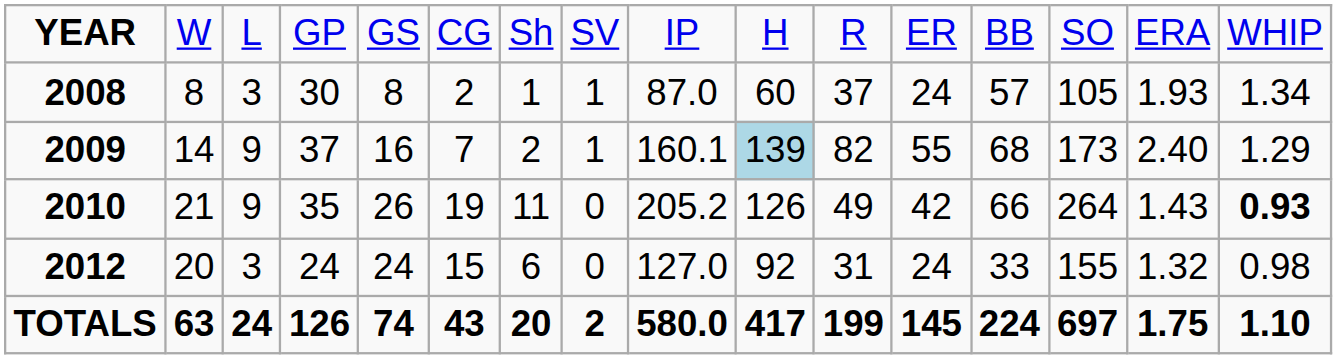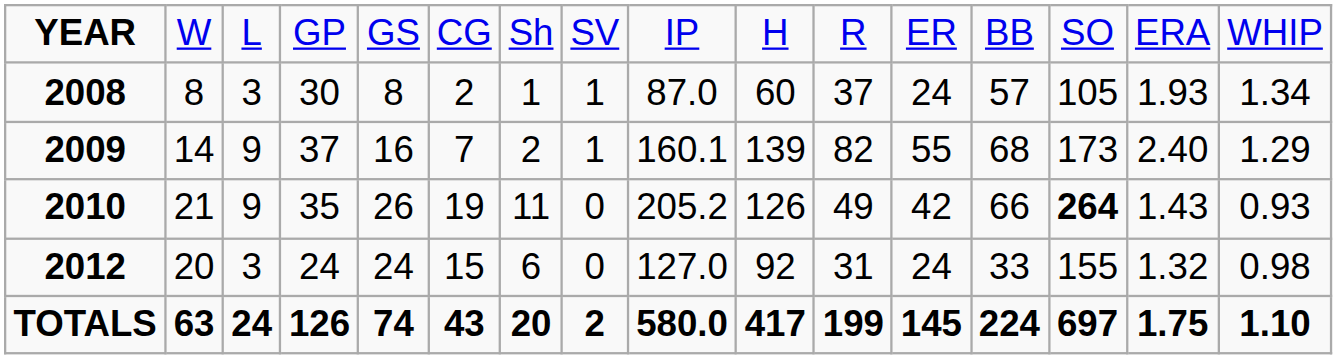(775, 149) lightblue background -> (775, 149) no background
(1087, 207) normal -> (1087, 207) bold
(1275, 207) bold -> (1275, 207) normal
